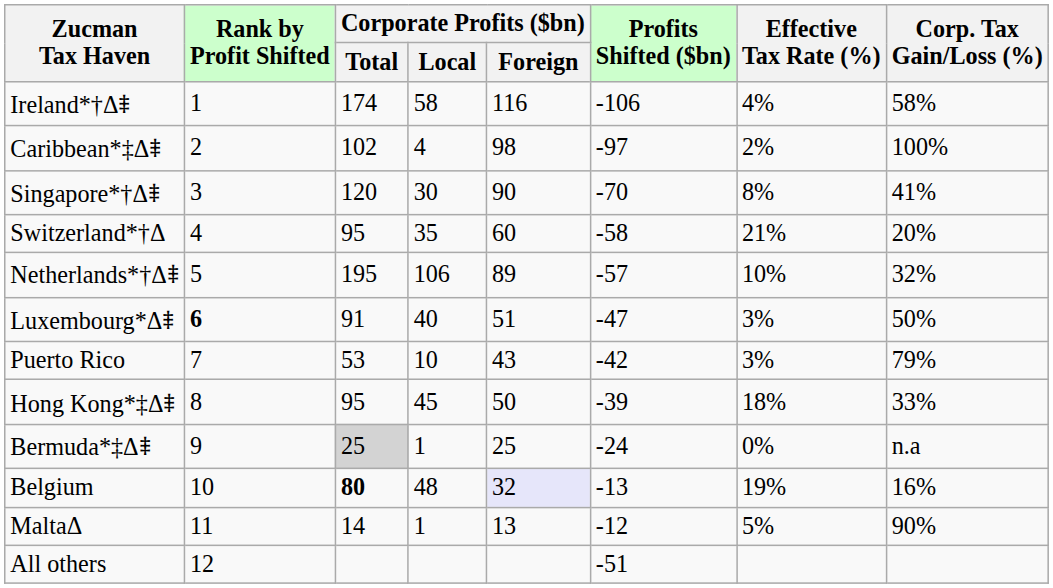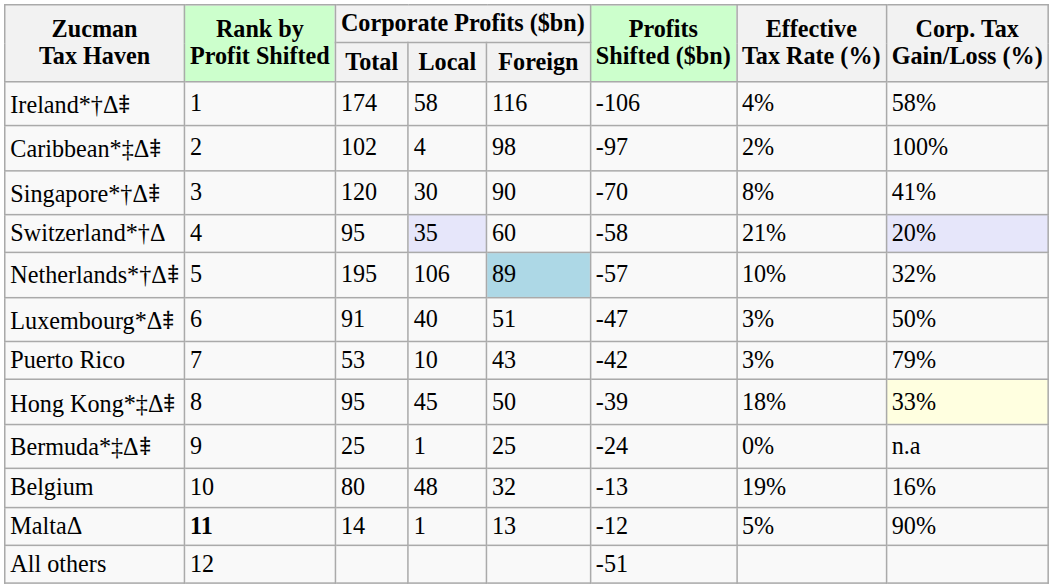(426, 233) no background -> (426, 233) lavender background
(914, 233) no background -> (914, 233) lavender background
(504, 274) no background -> (504, 274) lightblue background
(196, 319) bold -> (196, 319) normal
(914, 401) no background -> (914, 401) lightyellow background
(353, 446) lightgrey background -> (353, 446) no background
(353, 487) bold -> (353, 487) normal
(504, 487) lavender background -> (504, 487) no background
(202, 525) normal -> (201, 525) bold
